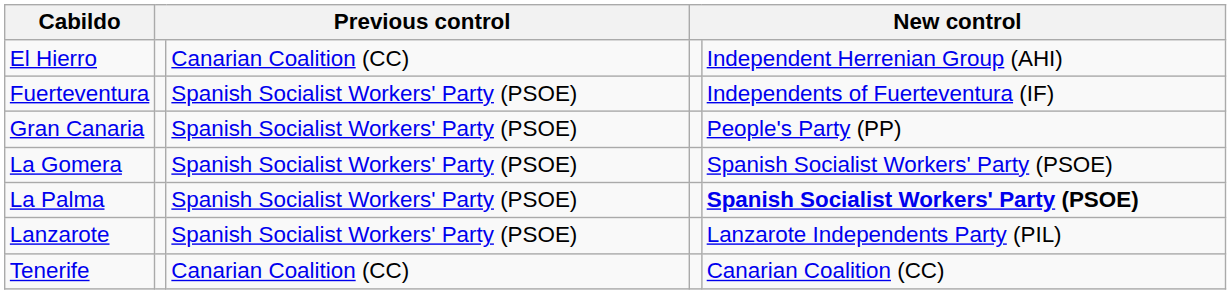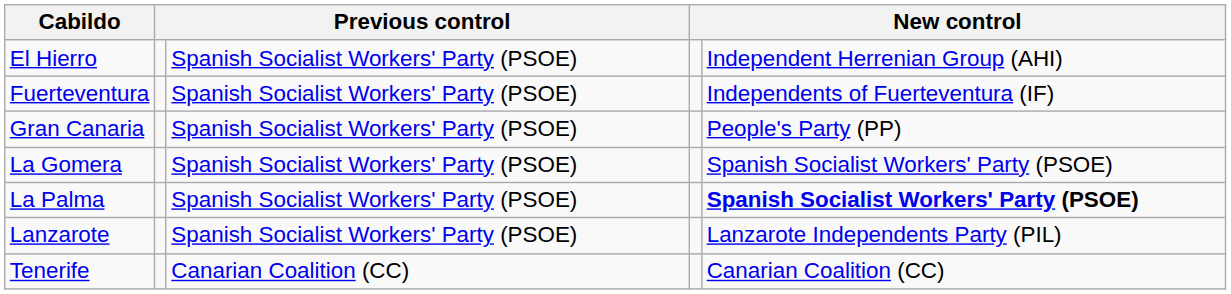(290, 57) Canarian Coalition (CC) -> (374, 57) Spanish Socialist Workers' Party (PSOE)
